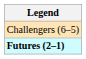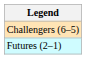(36, 46) bold -> (34, 46) normal
